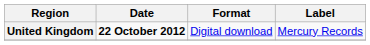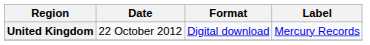(142, 31) bold -> (140, 31) normal
